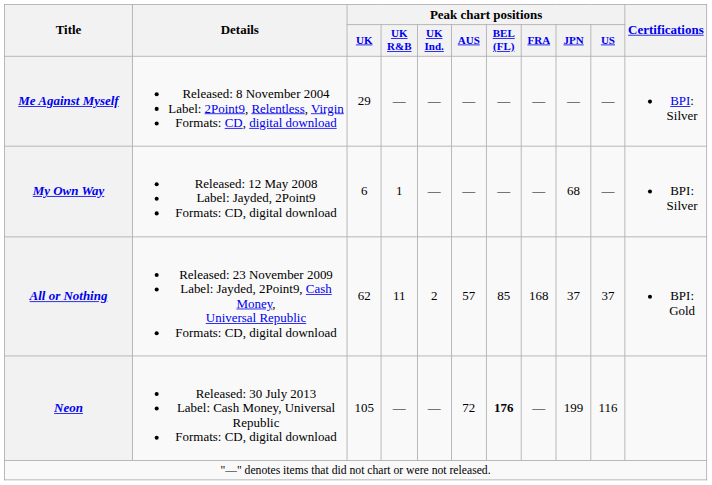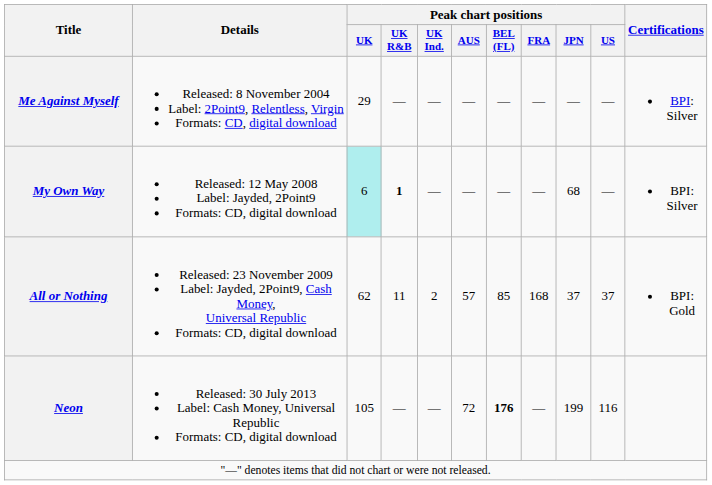(364, 191) no background -> (364, 191) paleturquoise background
(399, 191) normal -> (399, 191) bold
